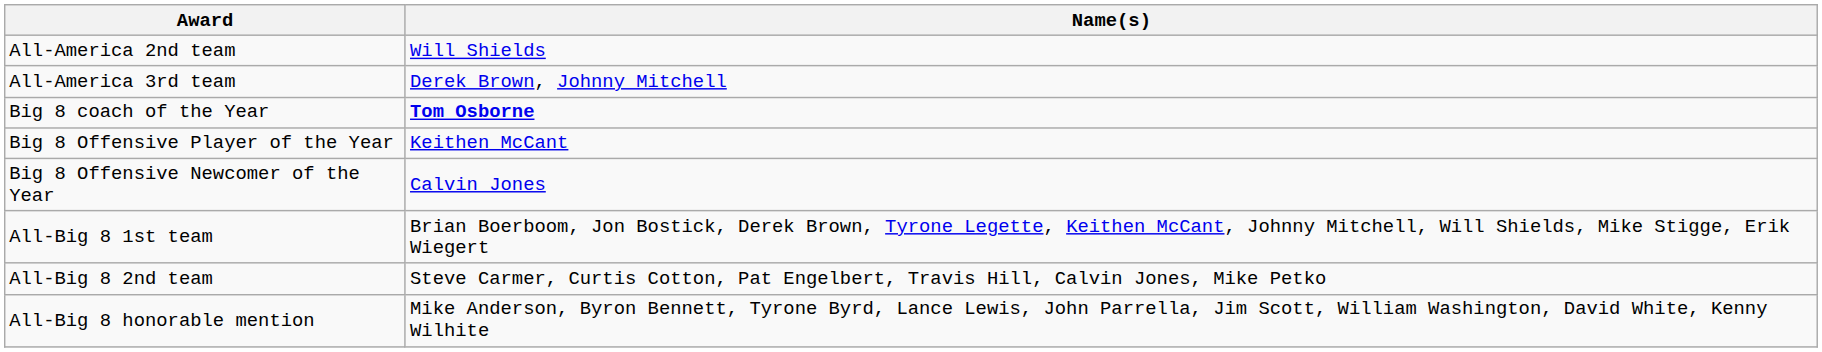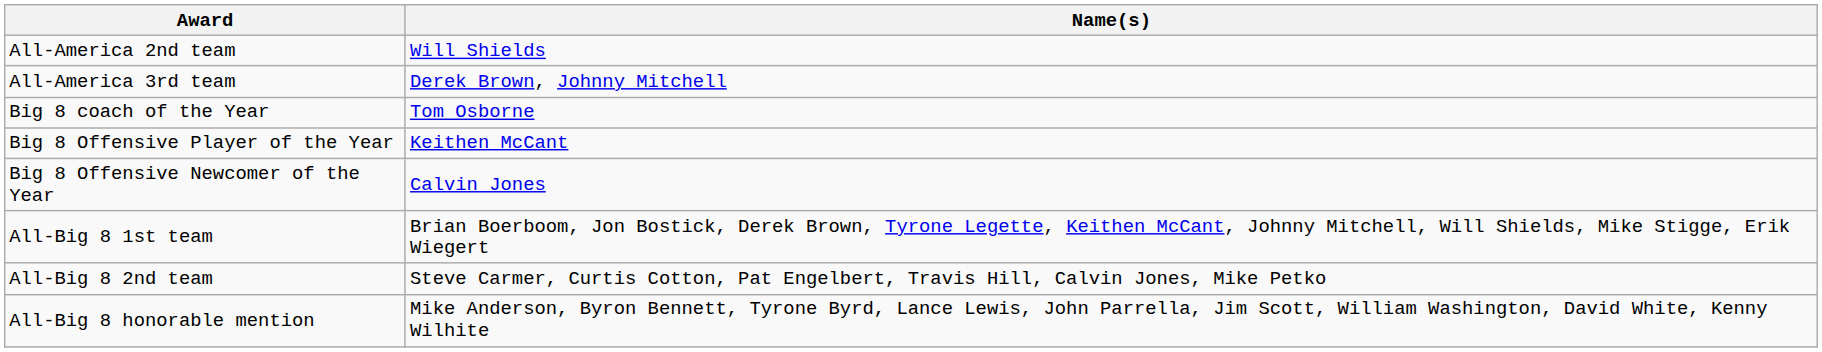(472, 112) bold -> (472, 112) normal
